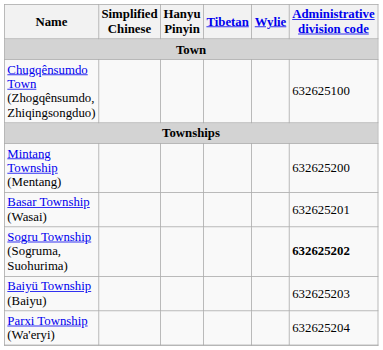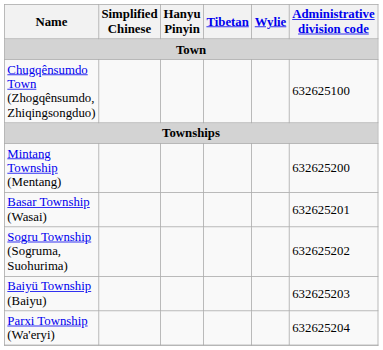(321, 251) bold -> (321, 251) normal
